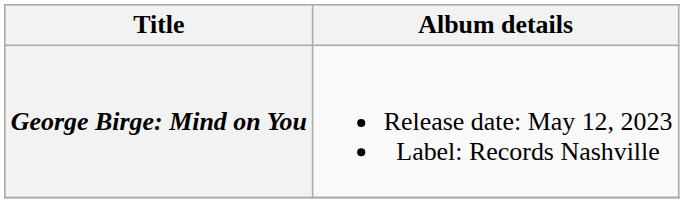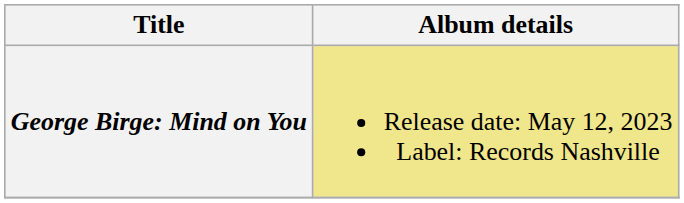(496, 136) no background -> (496, 136) khaki background
